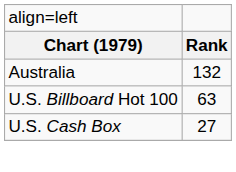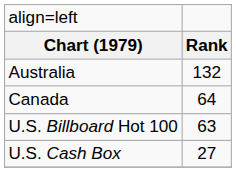+ row: (38, 99)
